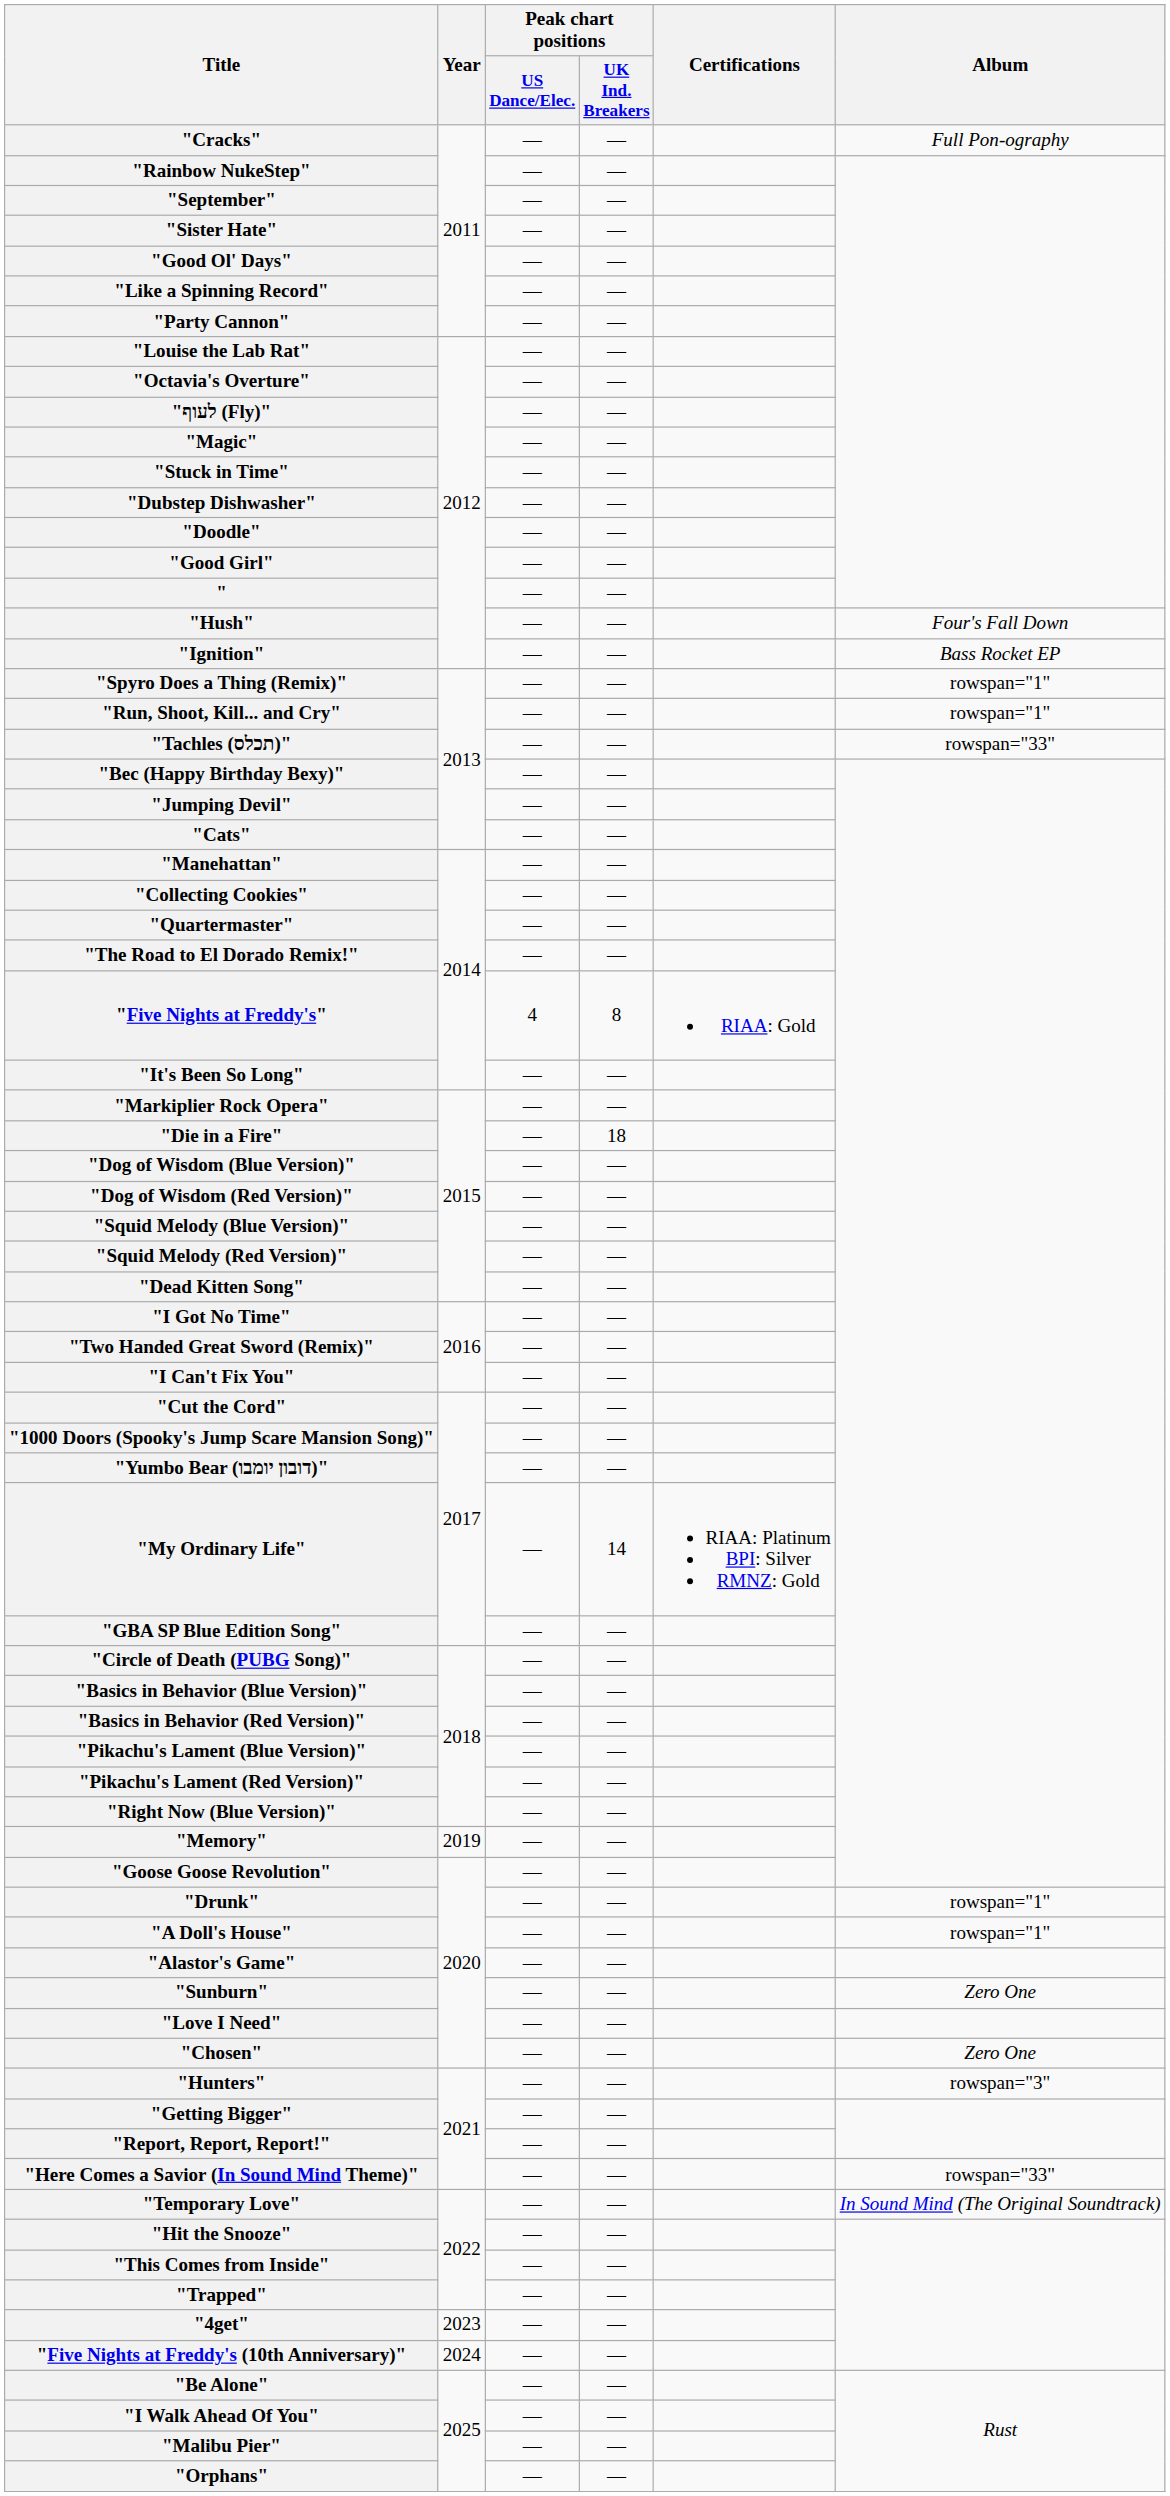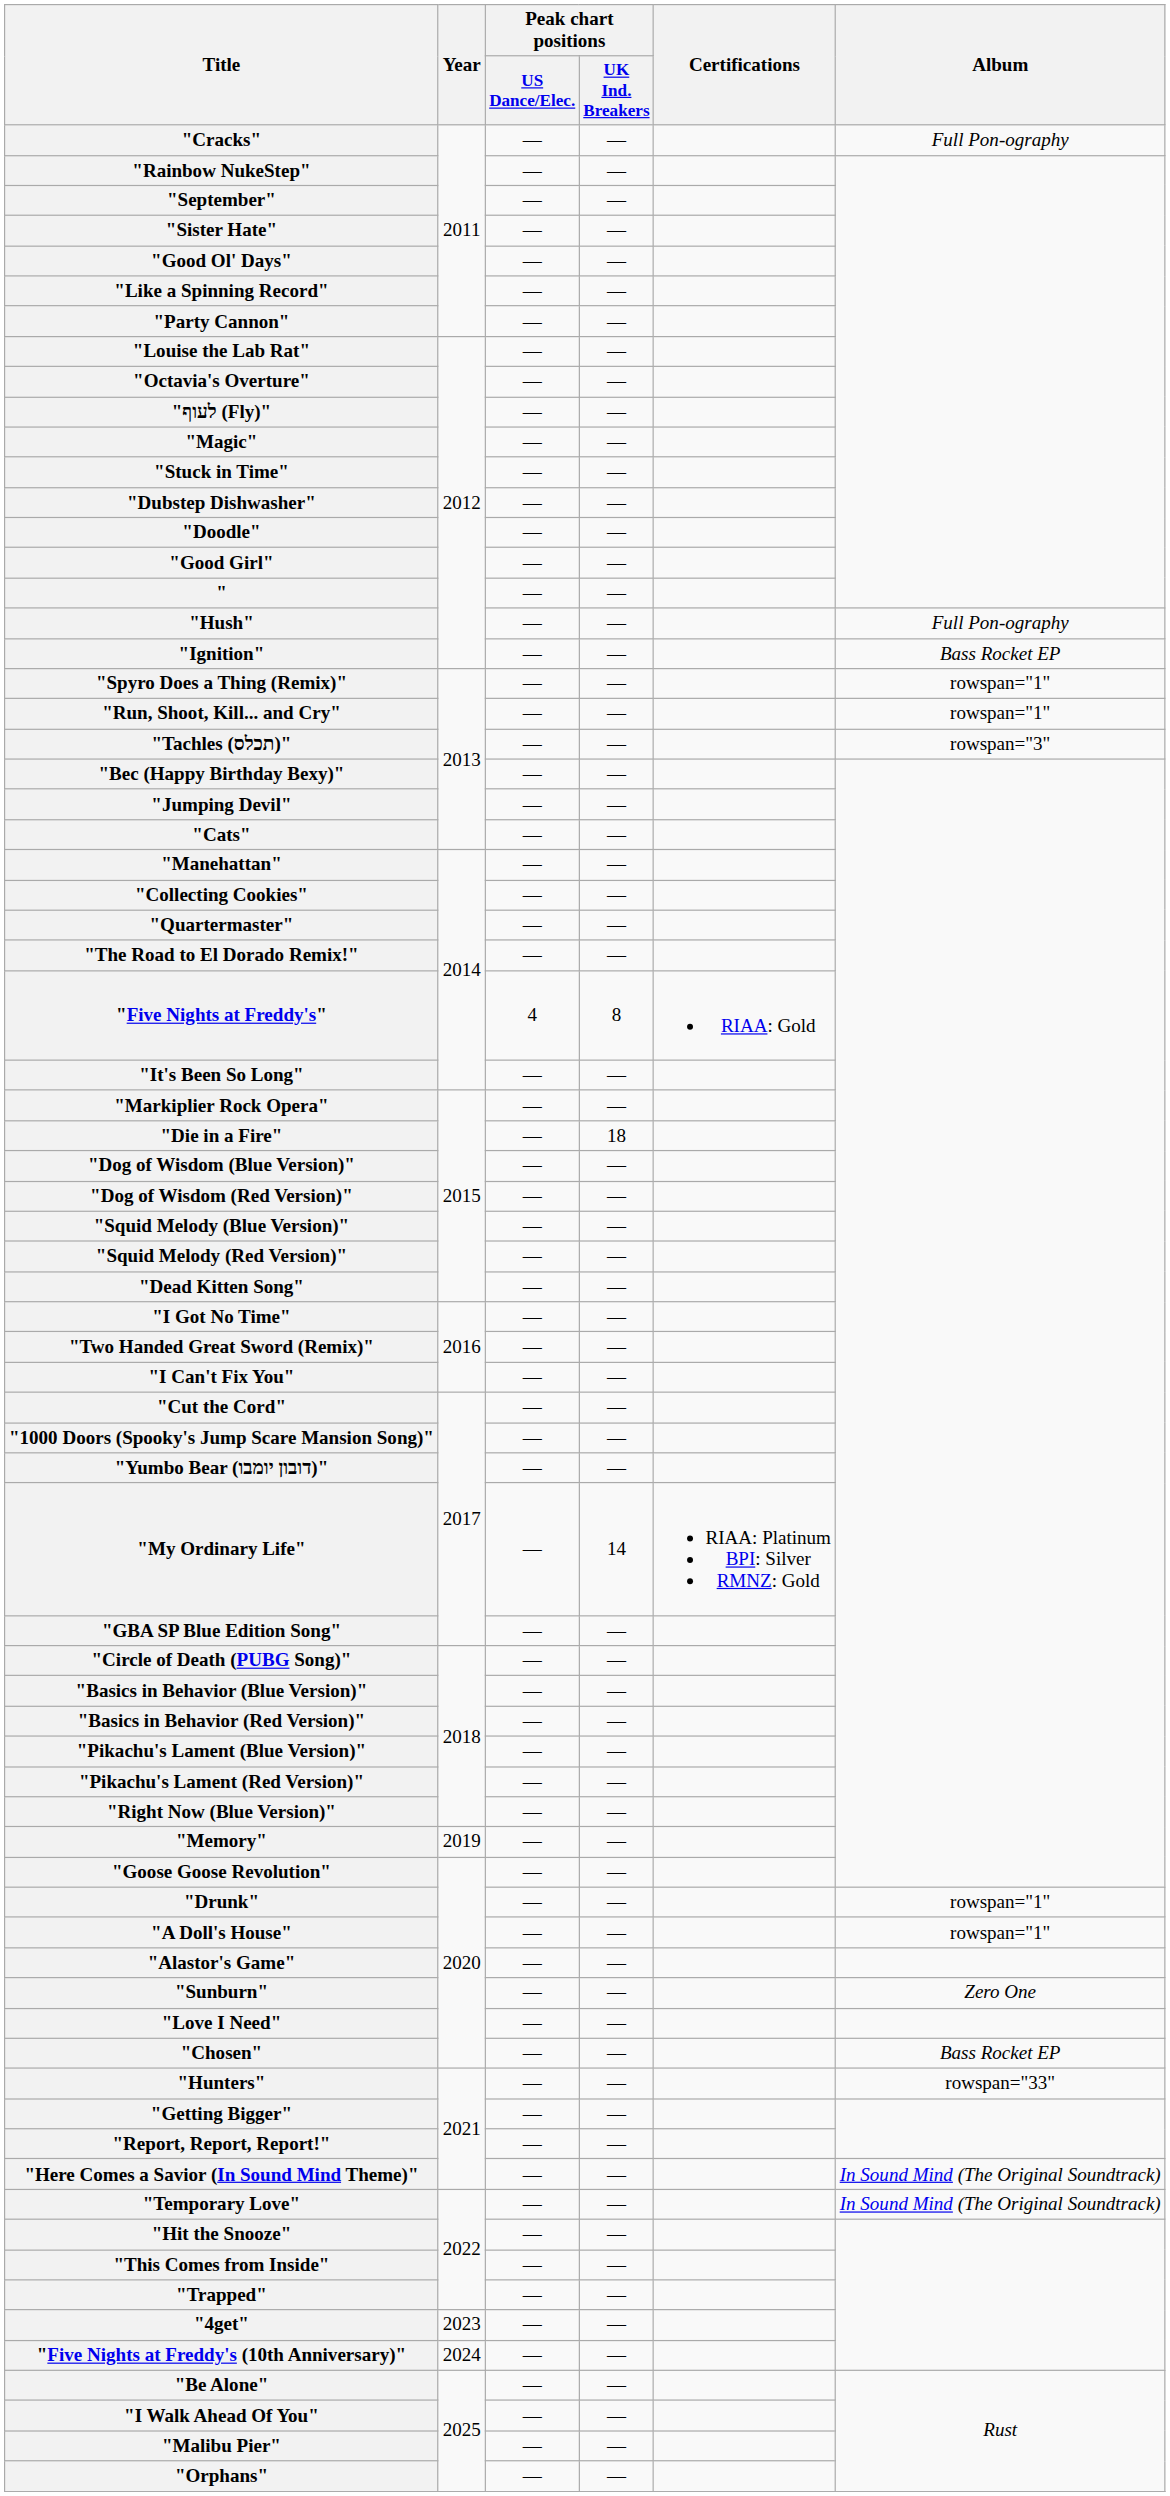(1000, 623) Four's Fall Down -> (1000, 623) Full Pon-ography
(1000, 743) rowspan="33" -> (1000, 743) rowspan="3"
(1000, 2053) Zero One -> (1000, 2053) Bass Rocket EP
(1000, 2083) rowspan="3" -> (1000, 2083) rowspan="33"
(1000, 2173) rowspan="33" -> (1000, 2173) In Sound Mind (The Original Soundtrack)
